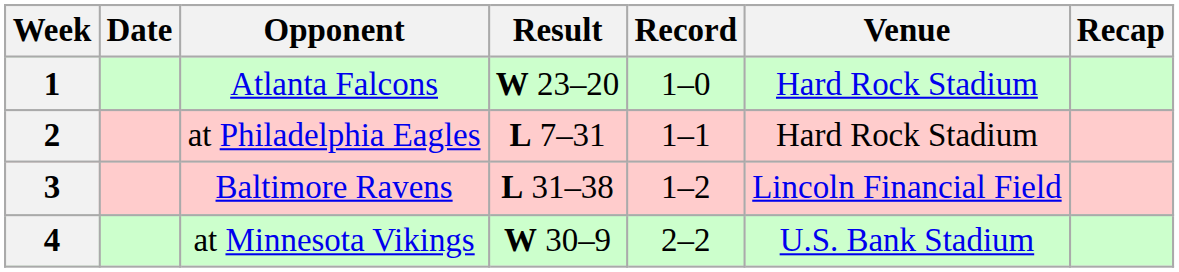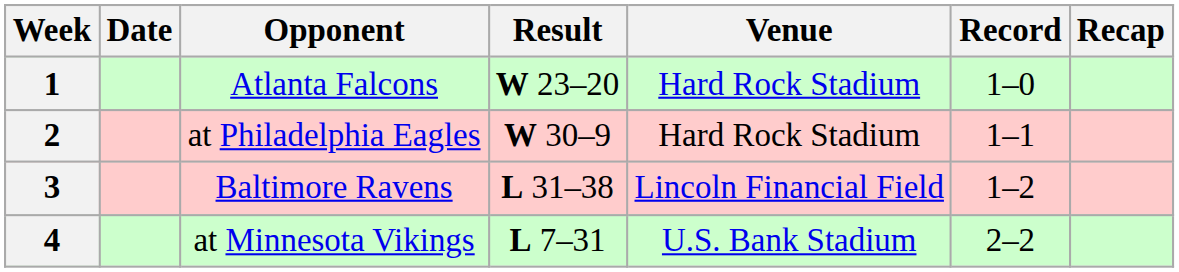columns swapped: (686, 30) <-> (907, 30)
(558, 135) L 7–31 -> (558, 135) W 30–9
(558, 239) W 30–9 -> (558, 239) L 7–31
